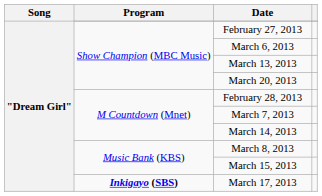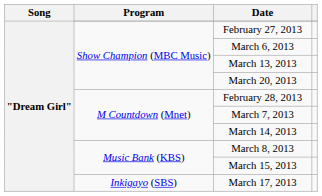(144, 183) bold -> (144, 183) normal
